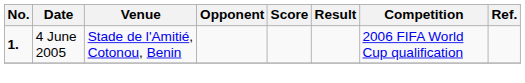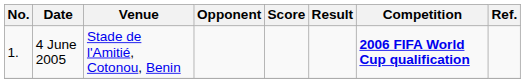(13, 44) bold -> (13, 52) normal
(413, 44) normal -> (415, 52) bold
